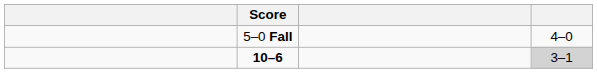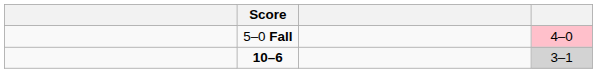(562, 36) no background -> (562, 36) pink background
